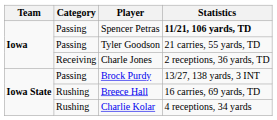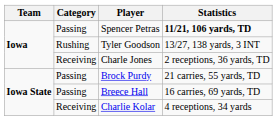(71, 44) Passing -> (73, 44) Rushing
(212, 44) 21 carries, 55 yards, TD -> (212, 44) 13/27, 138 yards, 3 INT
(212, 76) 13/27, 138 yards, 3 INT -> (212, 76) 21 carries, 55 yards, TD
(73, 91) Rushing -> (71, 91) Passing
(73, 107) Rushing -> (76, 107) Receiving
